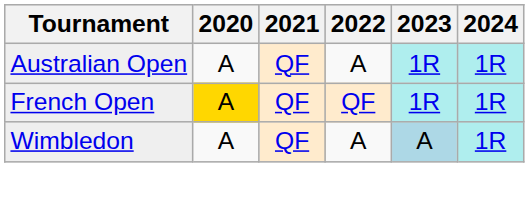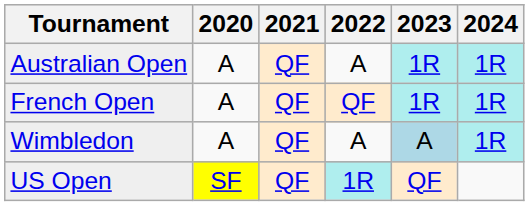(226, 102) gold background -> (226, 102) no background
+ row: (61, 180)
